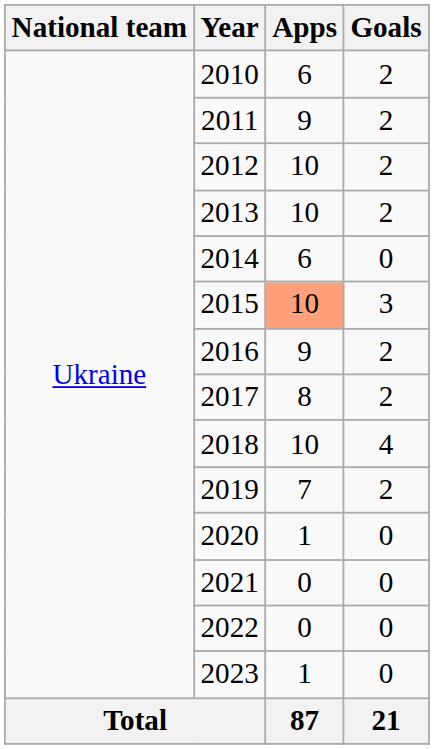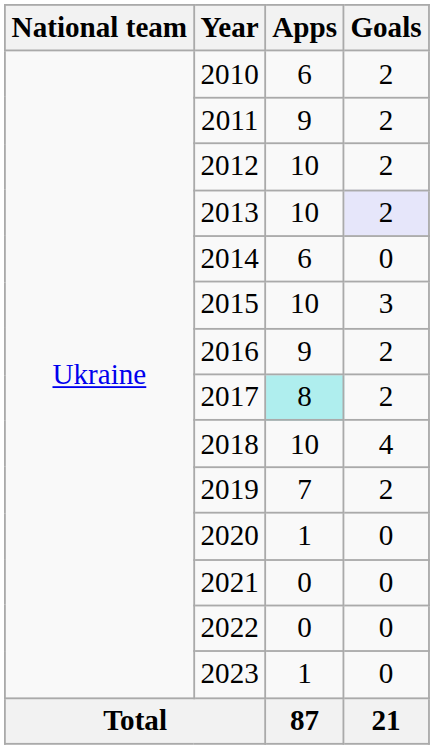(386, 212) no background -> (386, 212) lavender background
(305, 304) lightsalmon background -> (305, 304) no background
(305, 397) no background -> (305, 397) paleturquoise background
